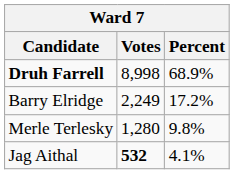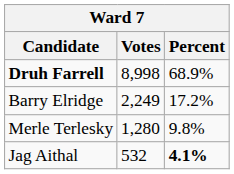(134, 155) bold -> (134, 155) normal
(187, 155) normal -> (188, 155) bold
